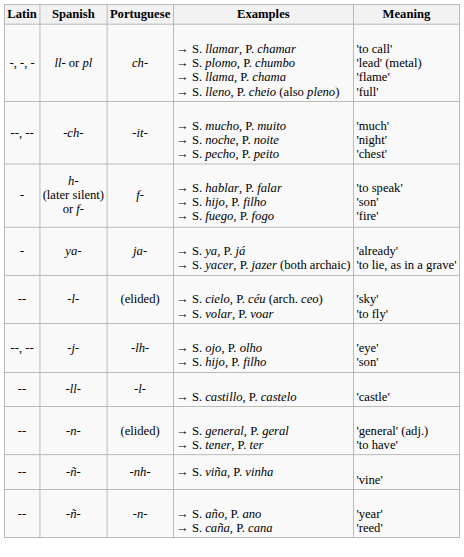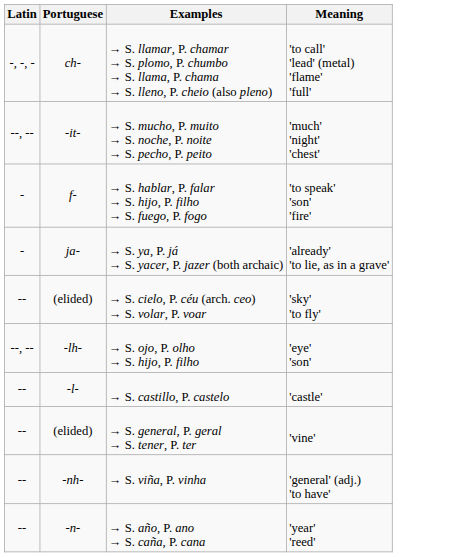- column: (73, 14)
(392, 437) 'general' (adj.) 'to have' -> (302, 437) 'vine'
(370, 479) 'vine' -> (325, 486) 'general' (adj.) 'to have'
